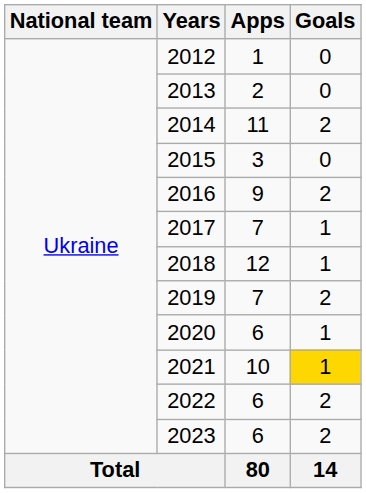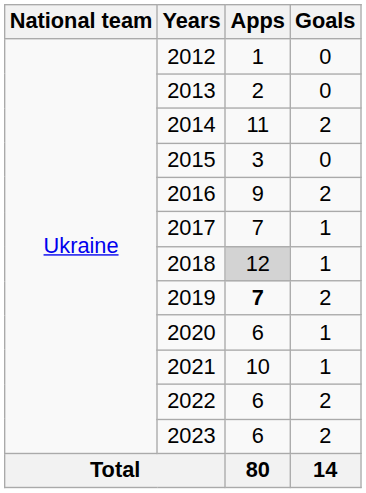(258, 263) no background -> (258, 263) lightgrey background
(258, 297) normal -> (258, 297) bold
(325, 366) gold background -> (325, 366) no background
